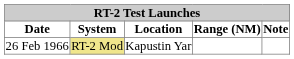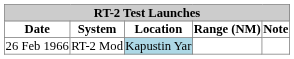(97, 45) khaki background -> (97, 45) no background
(158, 45) no background -> (158, 45) lightblue background
